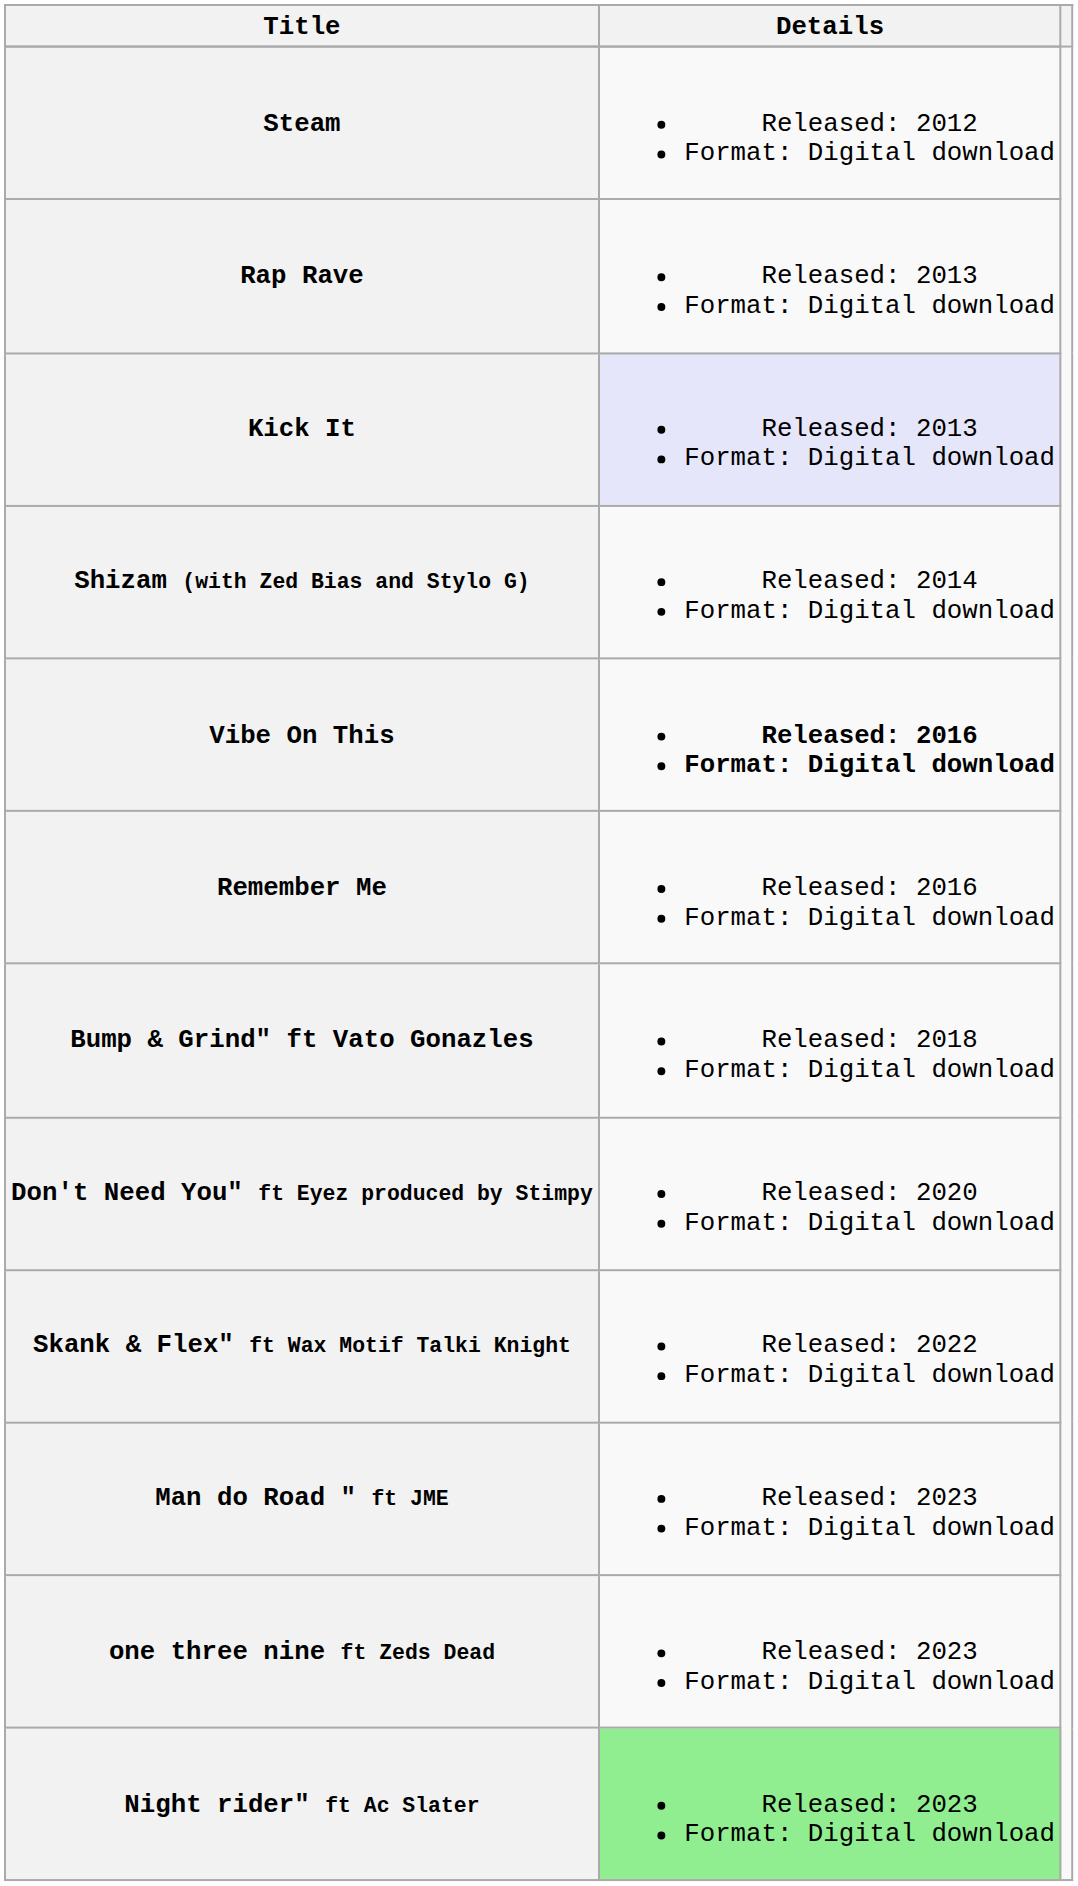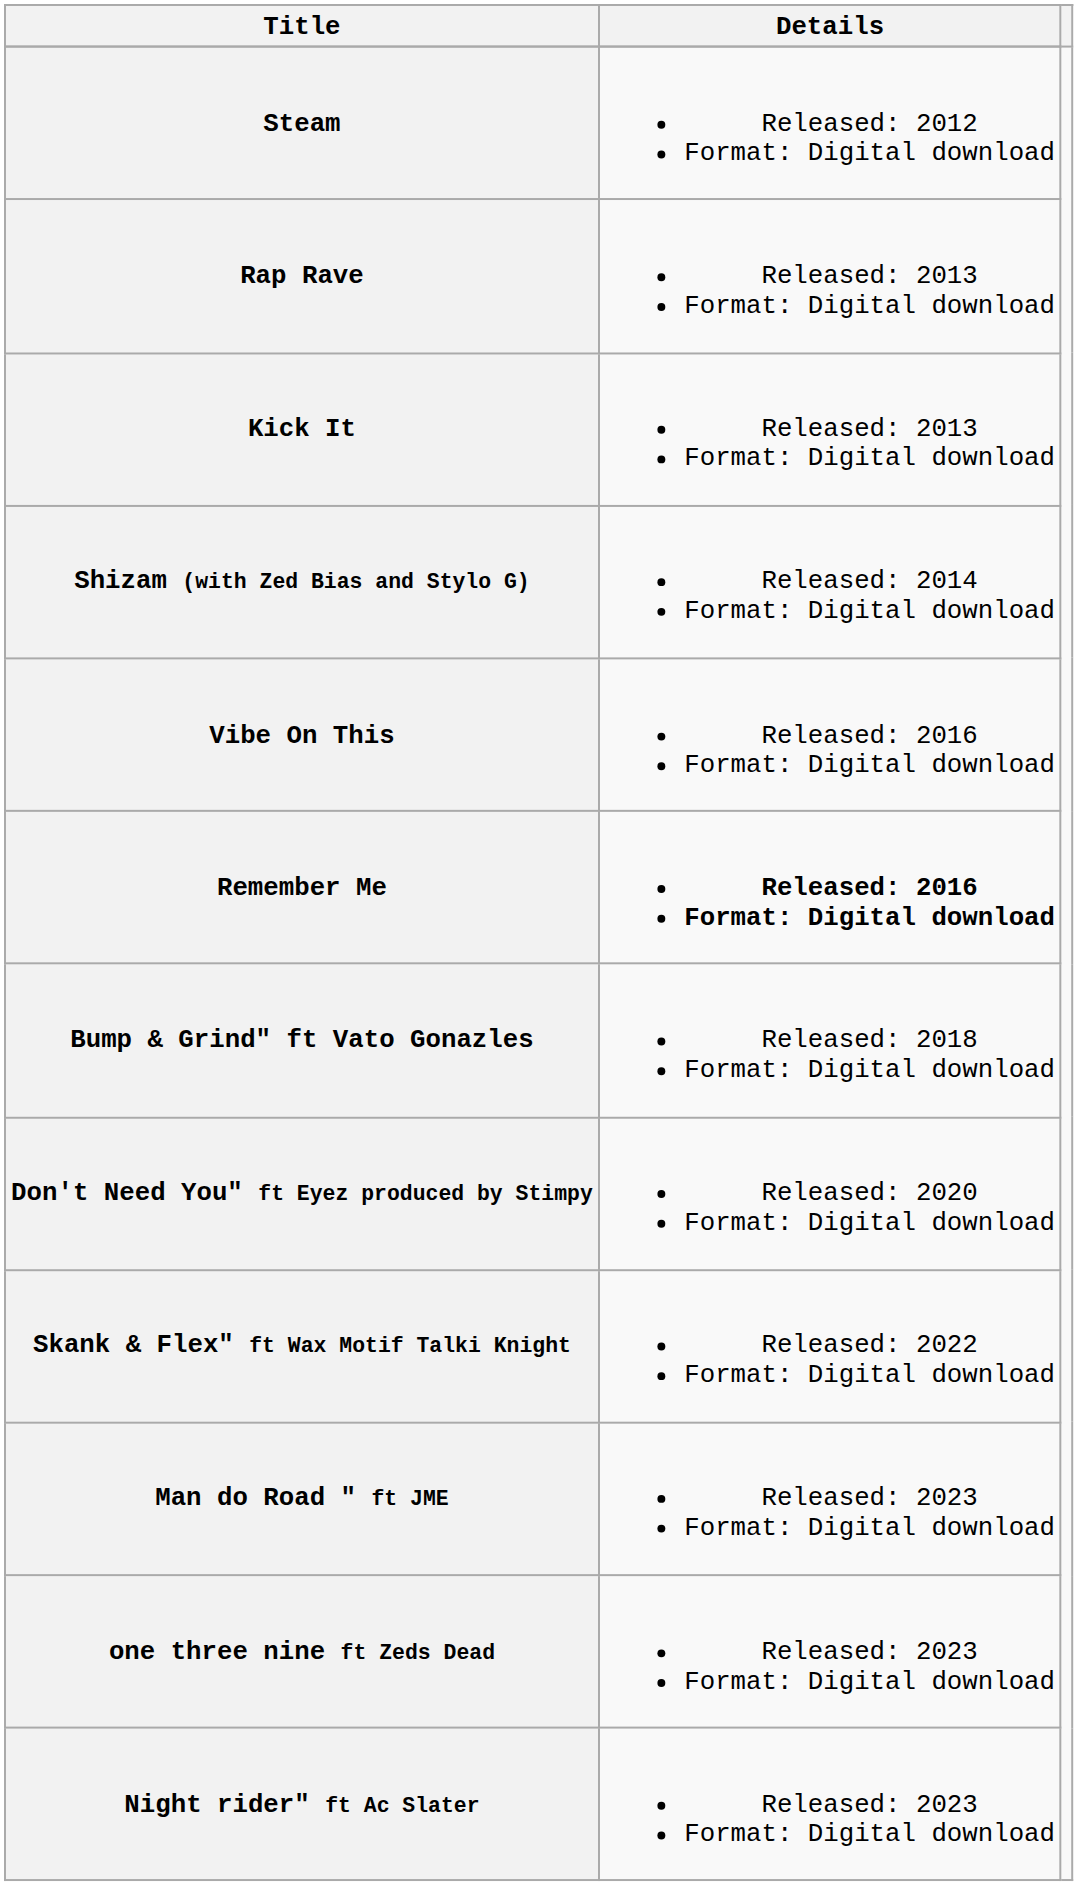(830, 444) lavender background -> (830, 444) no background
(830, 750) bold -> (830, 750) normal
(830, 902) normal -> (830, 902) bold
(830, 1819) lightgreen background -> (830, 1819) no background
